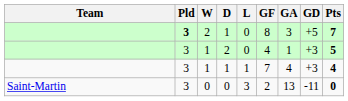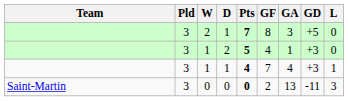columns swapped: (246, 13) <-> (333, 13)
(186, 31) bold -> (186, 31) normal
